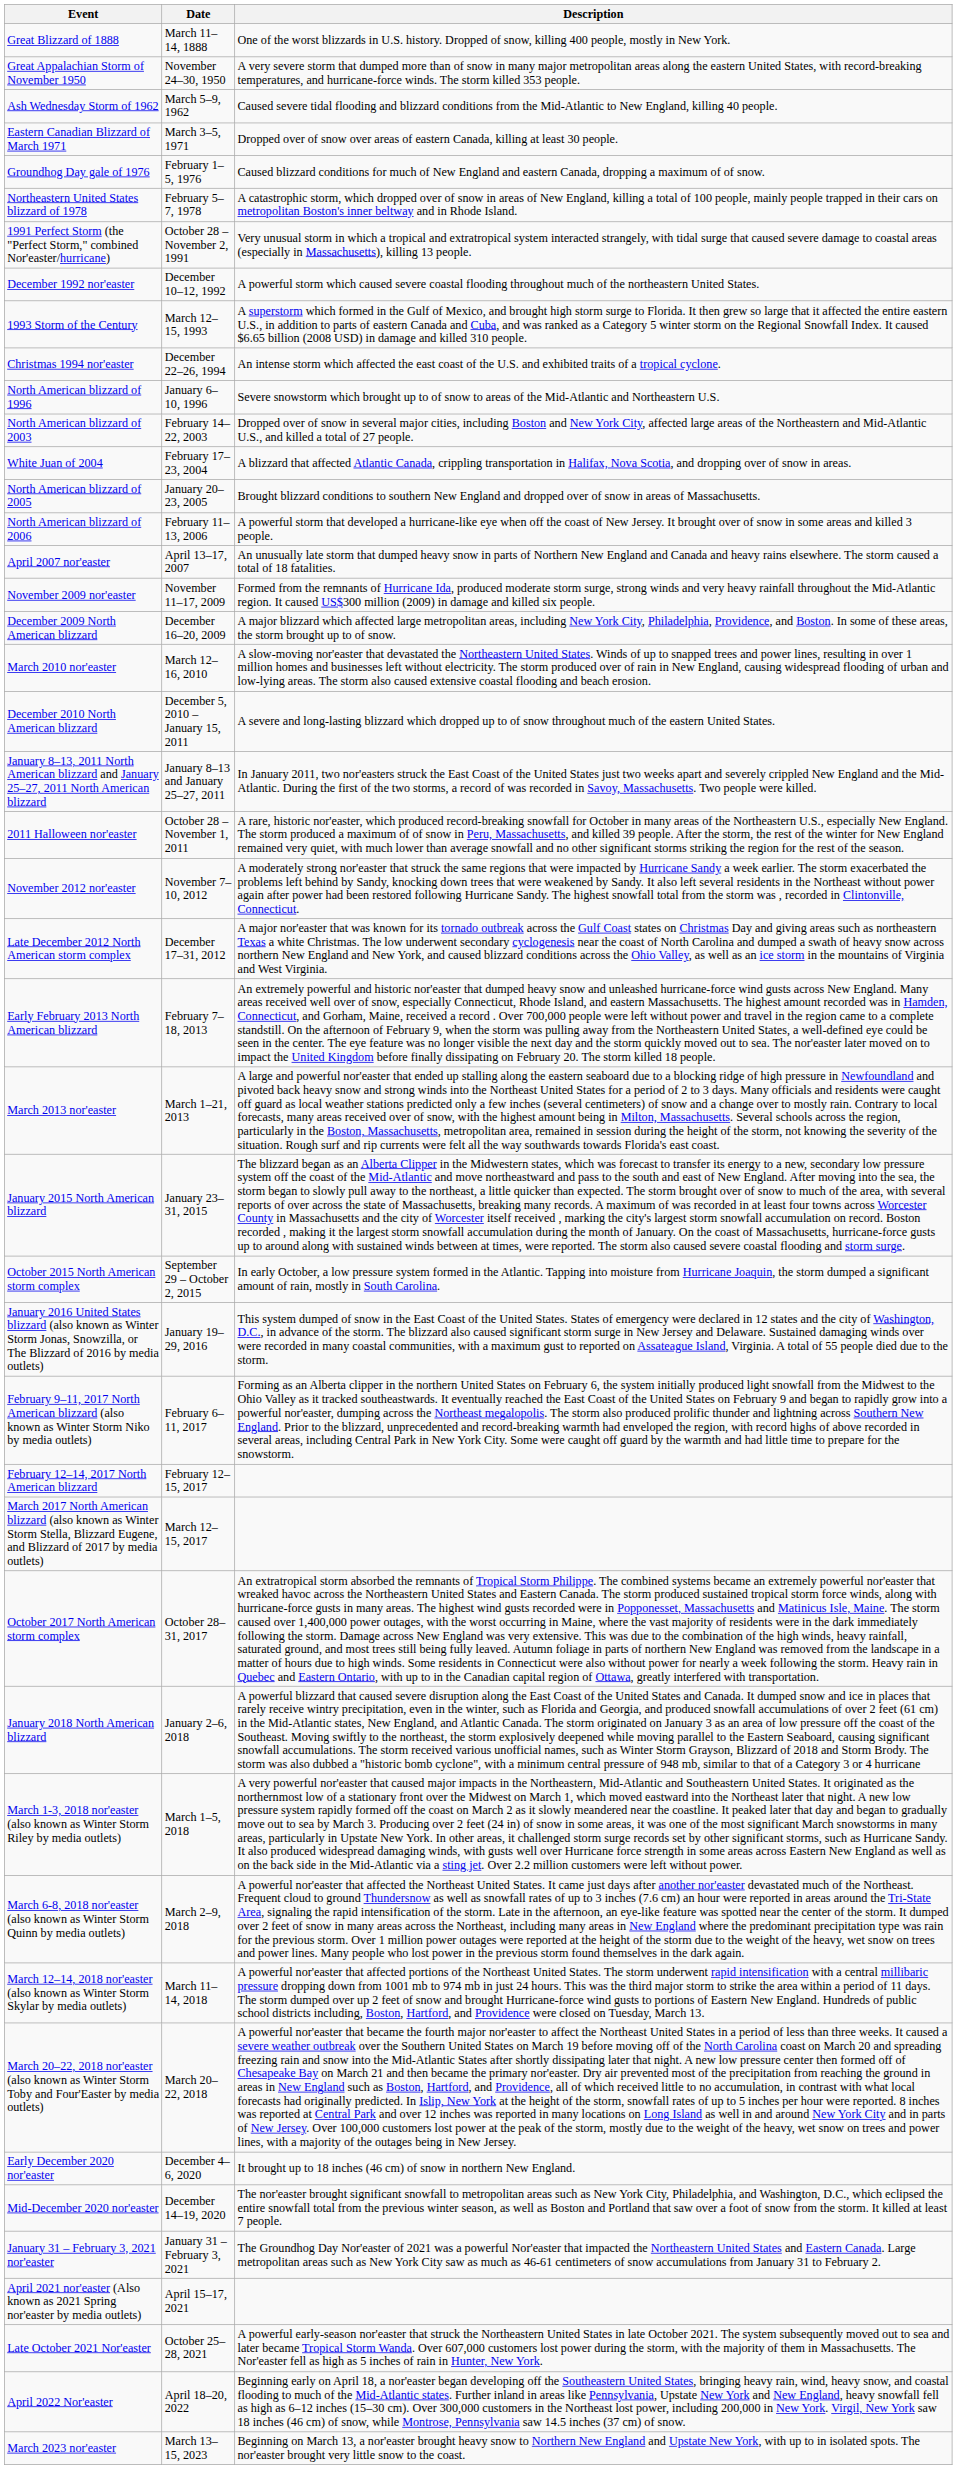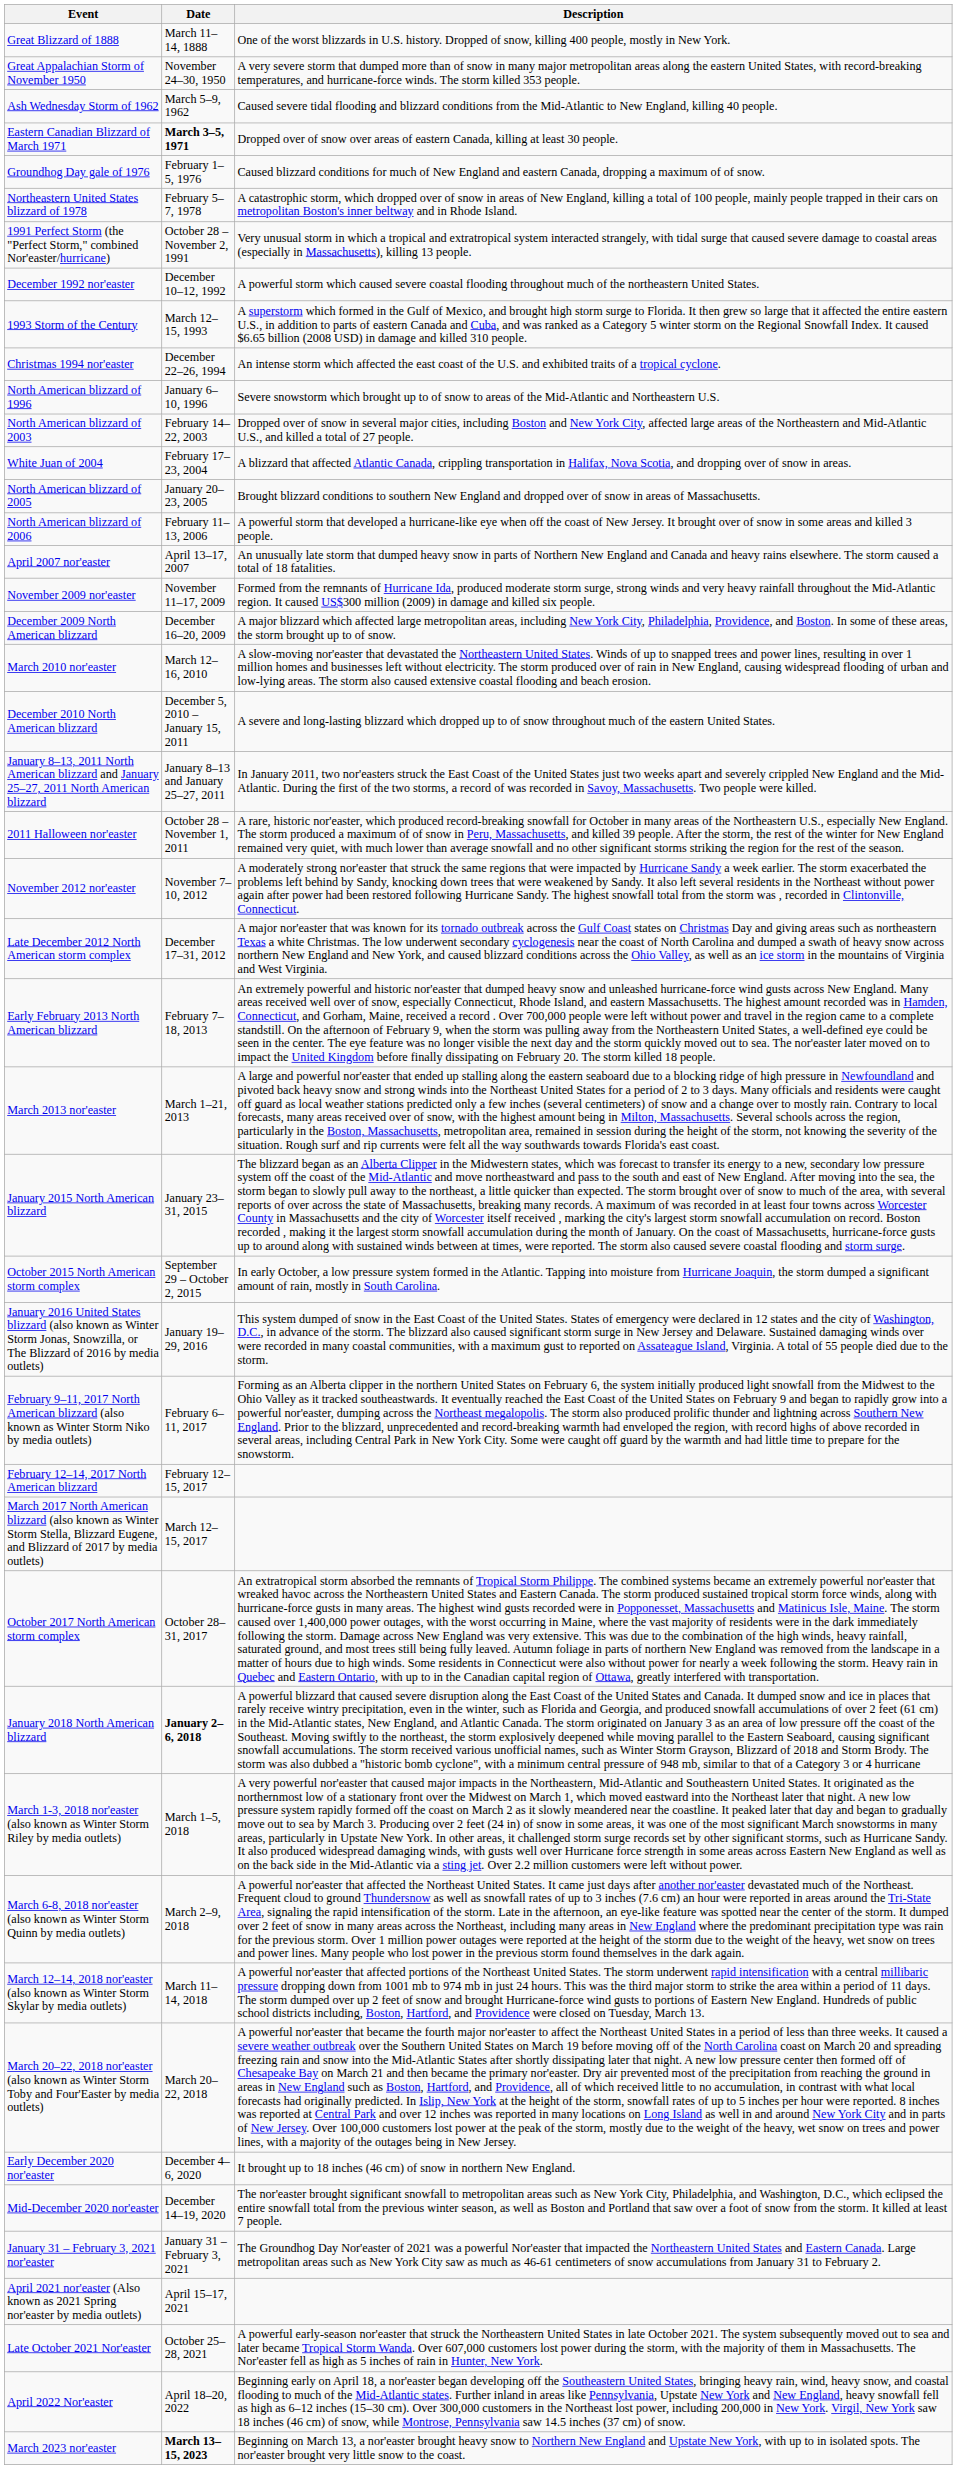(193, 139) normal -> (194, 139) bold
(196, 1730) normal -> (194, 1730) bold
(191, 2448) normal -> (193, 2448) bold
